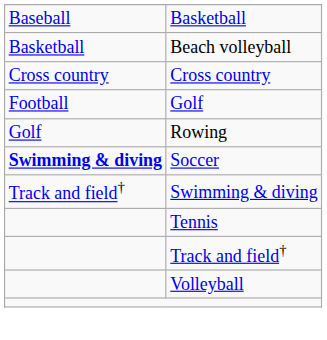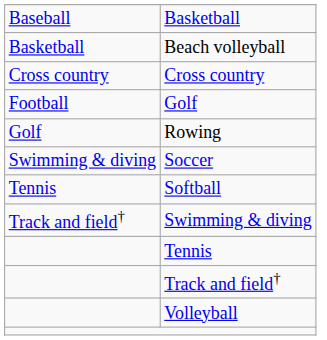(85, 160) bold -> (82, 160) normal
+ row: (193, 189)
